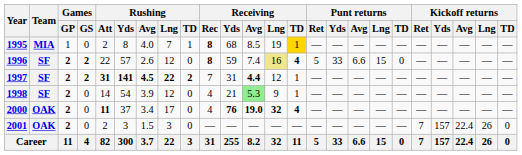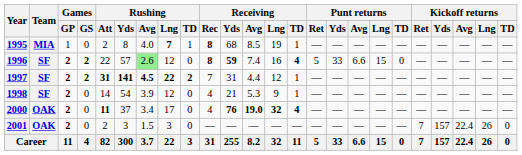(169, 45) normal -> (169, 45) bold
(297, 45) gold background -> (297, 45) no background
(147, 61) no background -> (147, 61) lightgreen background
(231, 61) normal -> (231, 61) bold
(276, 61) khaki background -> (276, 61) no background
(254, 77) bold -> (254, 77) normal
(254, 93) lightgreen background -> (254, 93) no background
